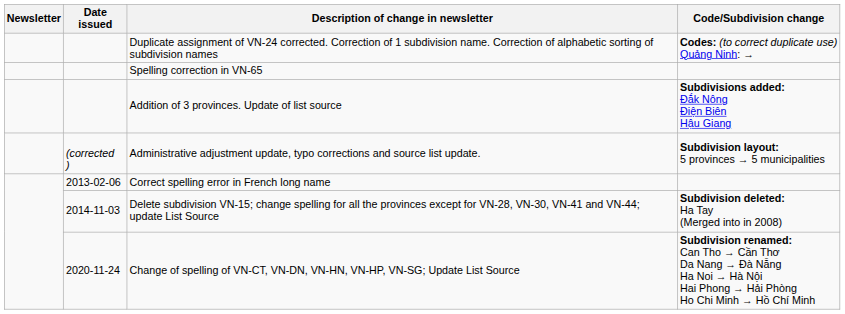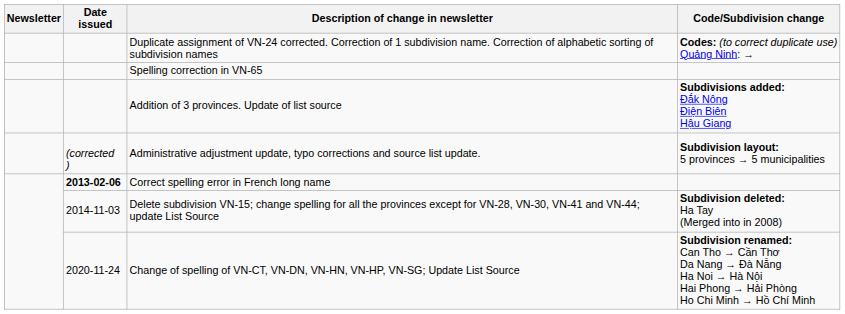(93, 182) normal -> (93, 182) bold
